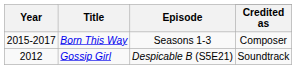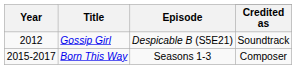rows swapped: (86, 56) <-> (94, 40)
